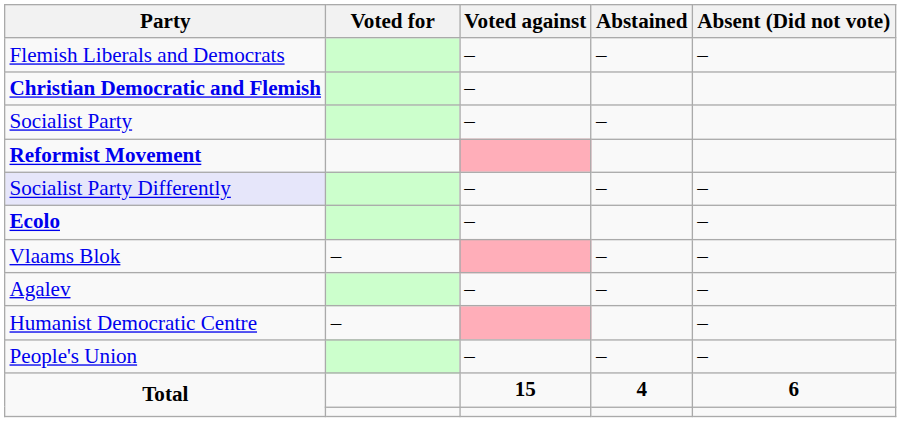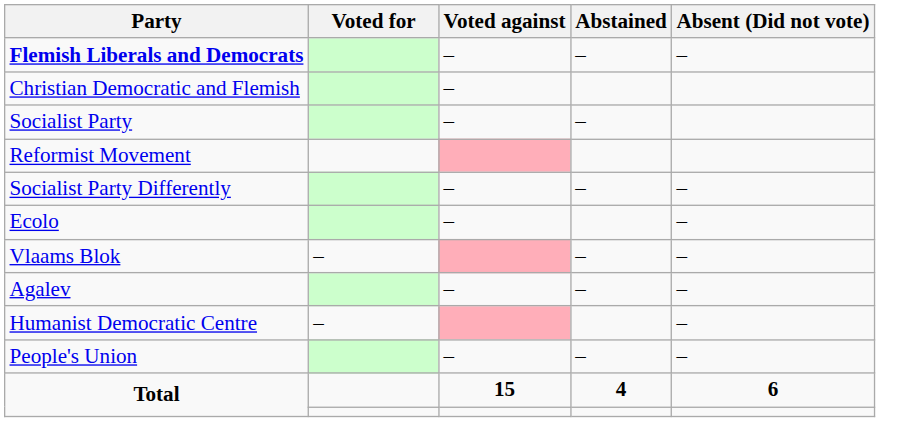(147, 54) normal -> (156, 54) bold
(165, 88) bold -> (155, 88) normal
(105, 155) bold -> (100, 155) normal
(120, 188) lavender background -> (120, 188) no background
(35, 222) bold -> (34, 222) normal
